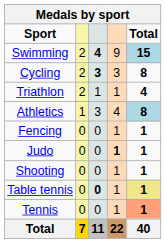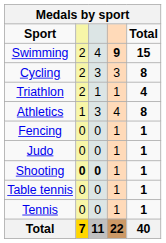(98, 53) bold -> (98, 53) normal
(117, 53) normal -> (117, 53) bold
(144, 53) lightblue background -> (144, 53) no background
(98, 73) bold -> (98, 73) normal
(144, 112) lightblue background -> (144, 112) no background
(117, 151) bold -> (117, 151) normal
(82, 170) normal -> (82, 170) bold
(98, 170) normal -> (98, 170) bold
(98, 190) bold -> (98, 190) normal
(144, 190) khaki background -> (144, 190) no background
(144, 209) lightsalmon background -> (144, 209) no background
